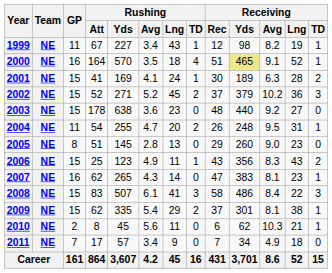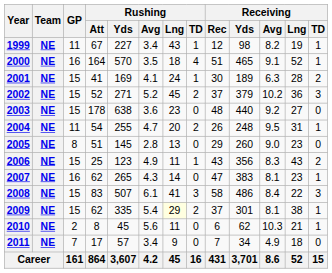(244, 62) khaki background -> (244, 62) no background
(175, 210) no background -> (175, 210) lightyellow background
